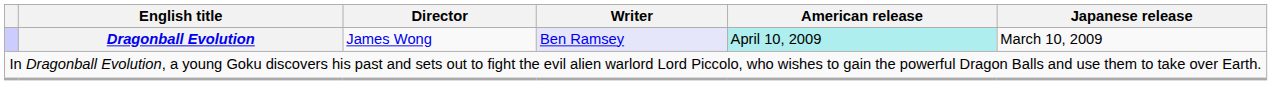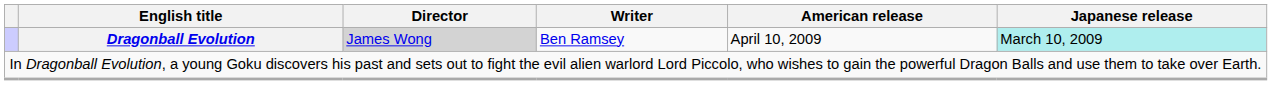(389, 39) no background -> (389, 39) lightgrey background
(582, 39) lavender background -> (582, 39) no background
(776, 39) paleturquoise background -> (776, 39) no background
(1051, 39) no background -> (1051, 39) paleturquoise background
